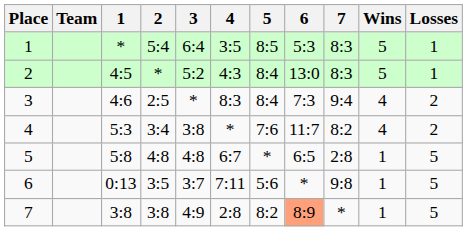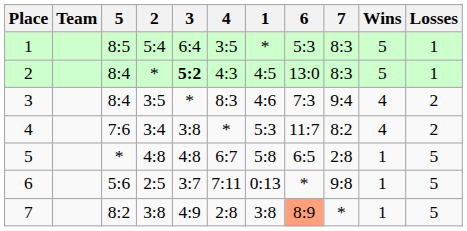columns swapped: (121, 18) <-> (267, 18)
(193, 73) normal -> (190, 73) bold
(158, 101) 2:5 -> (154, 101) 3:5
(158, 184) 3:5 -> (154, 184) 2:5
